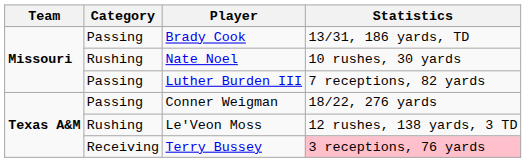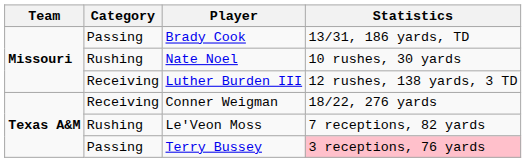(115, 81) Passing -> (123, 81) Receiving
(397, 81) 7 receptions, 82 yards -> (413, 81) 12 rushes, 138 yards, 3 TD
(115, 103) Passing -> (123, 103) Receiving
(413, 125) 12 rushes, 138 yards, 3 TD -> (397, 125) 7 receptions, 82 yards
(123, 147) Receiving -> (115, 147) Passing
